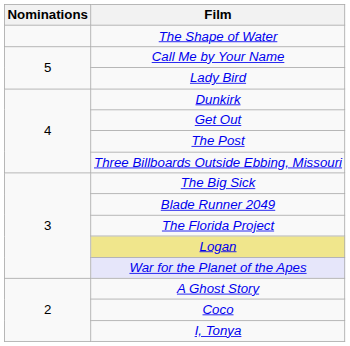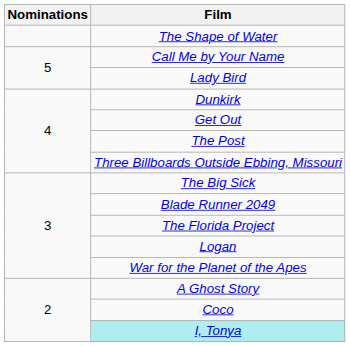(218, 246) khaki background -> (218, 246) no background
(218, 267) lavender background -> (218, 267) no background
(218, 330) no background -> (218, 330) paleturquoise background
